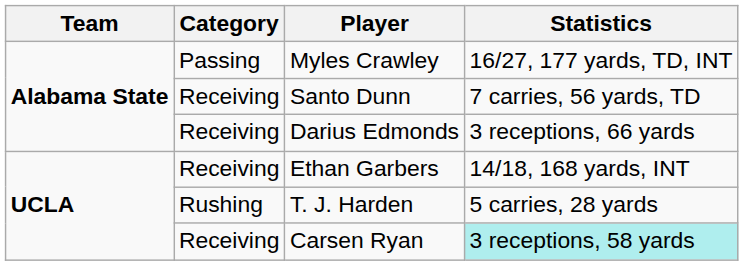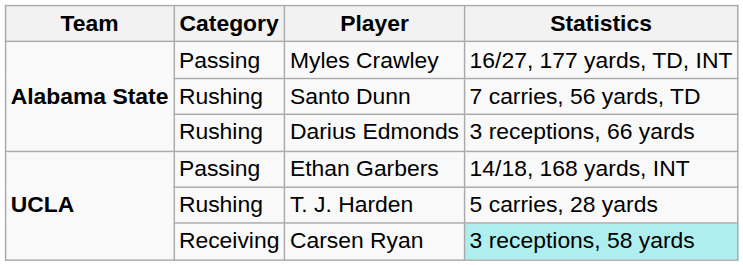(229, 96) Receiving -> (221, 96) Rushing
(229, 132) Receiving -> (221, 132) Rushing
(229, 168) Receiving -> (220, 168) Passing
